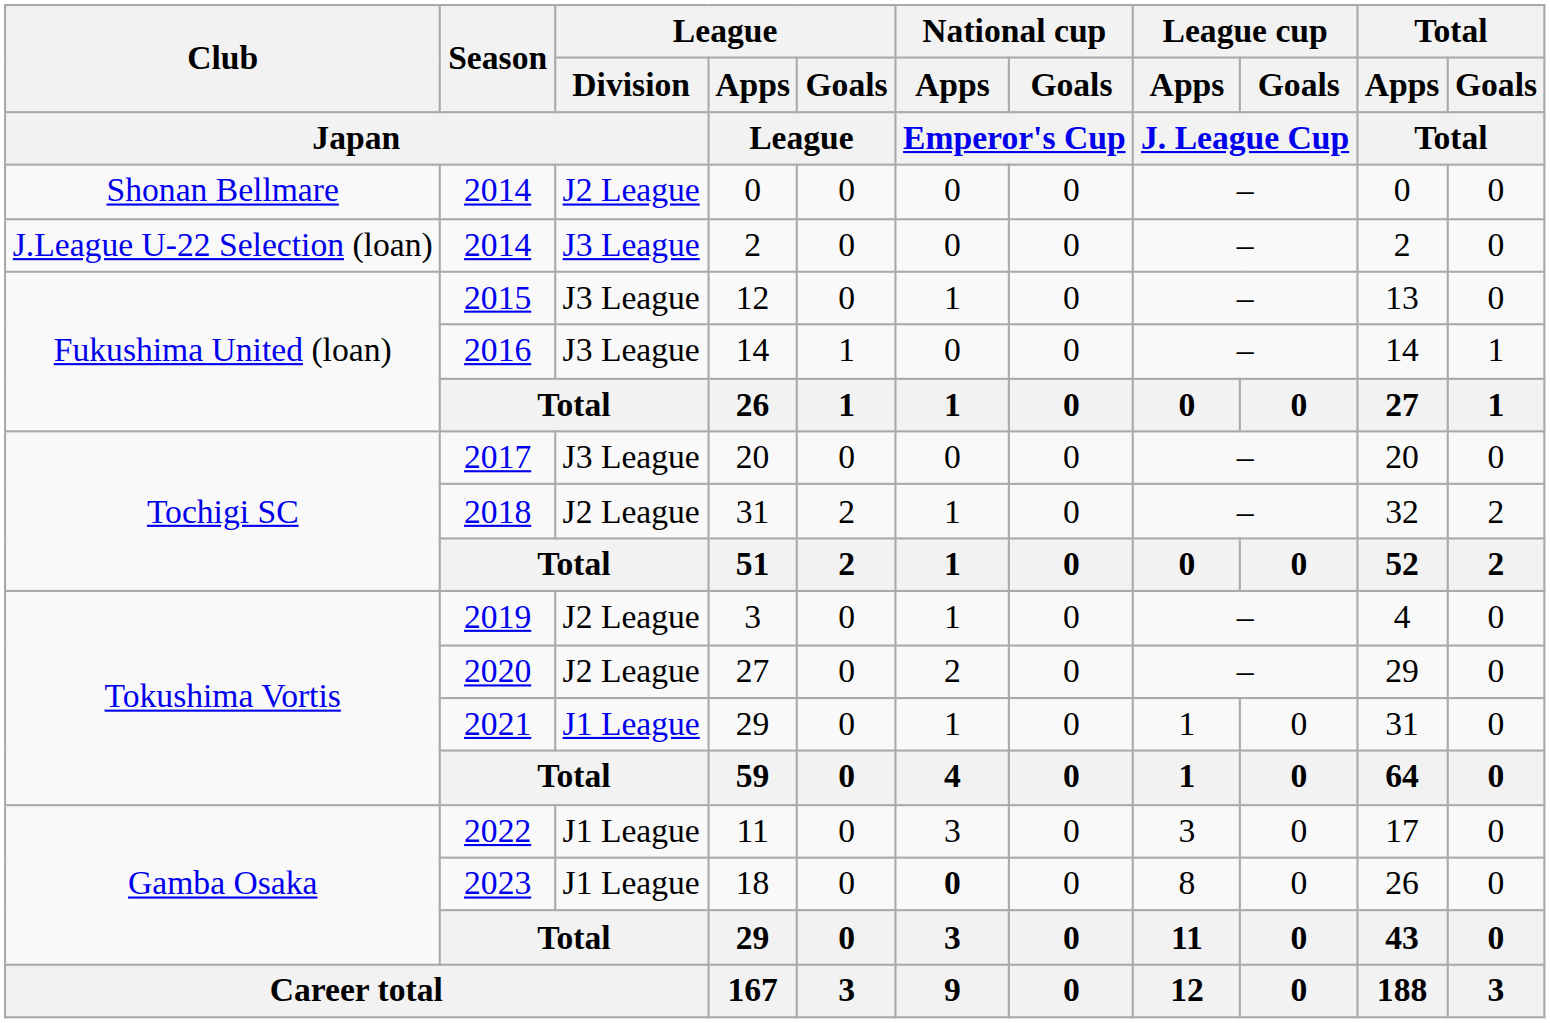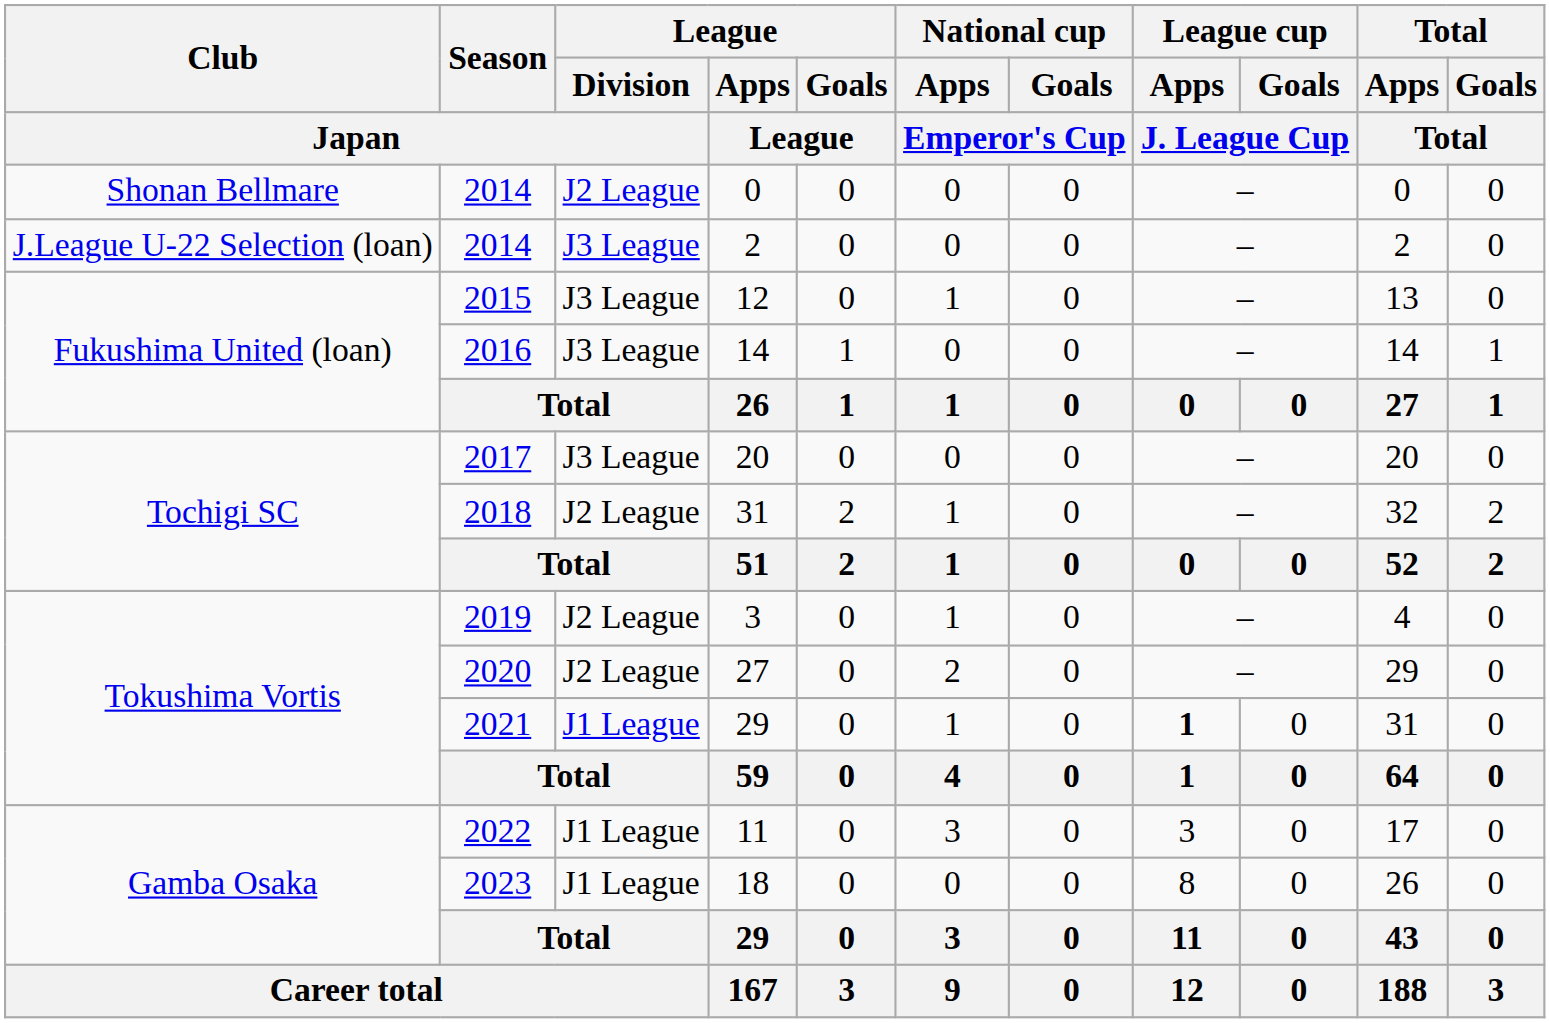(1187, 723) normal -> (1187, 723) bold
(952, 883) bold -> (952, 883) normal
